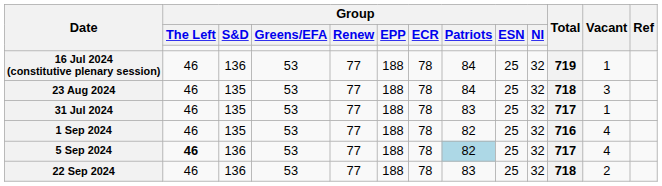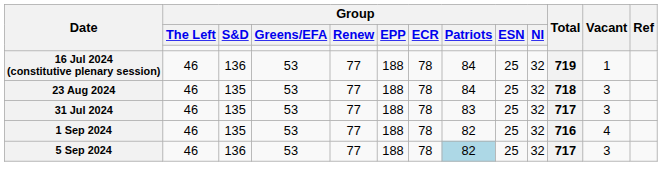(607, 110) 1 -> (607, 110) 3
(191, 151) bold -> (191, 151) normal
(607, 151) 4 -> (607, 151) 3
- row: (84, 171)
